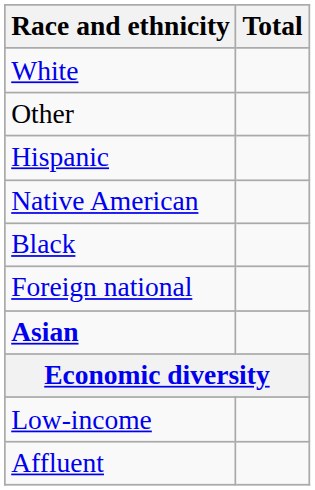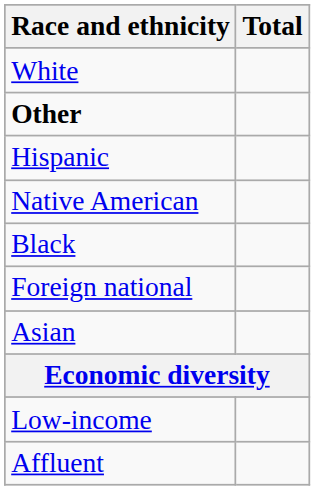(43, 113) normal -> (46, 113) bold
(45, 331) bold -> (43, 331) normal
